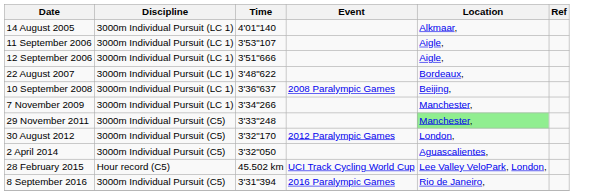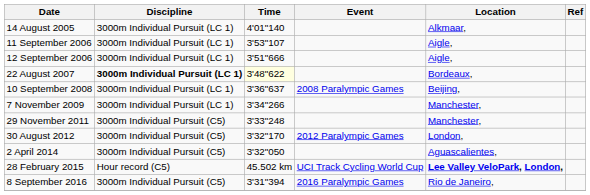(165, 74) normal -> (169, 74) bold
(257, 74) no background -> (266, 74) lightyellow background
(446, 120) lightgreen background -> (455, 120) no background
(483, 167) normal -> (495, 167) bold
